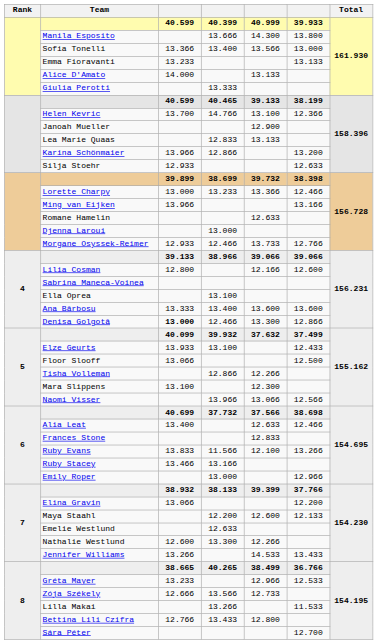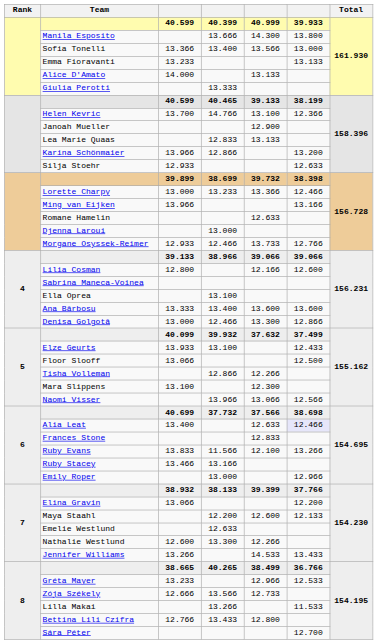(180, 322) bold -> (180, 322) normal
(308, 426) no background -> (308, 426) lavender background
